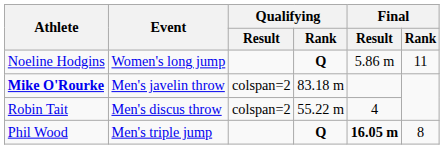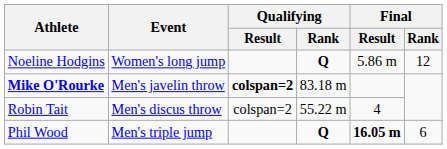(421, 62) 11 -> (423, 62) 12
(261, 85) normal -> (263, 85) bold
(421, 132) 8 -> (423, 132) 6
